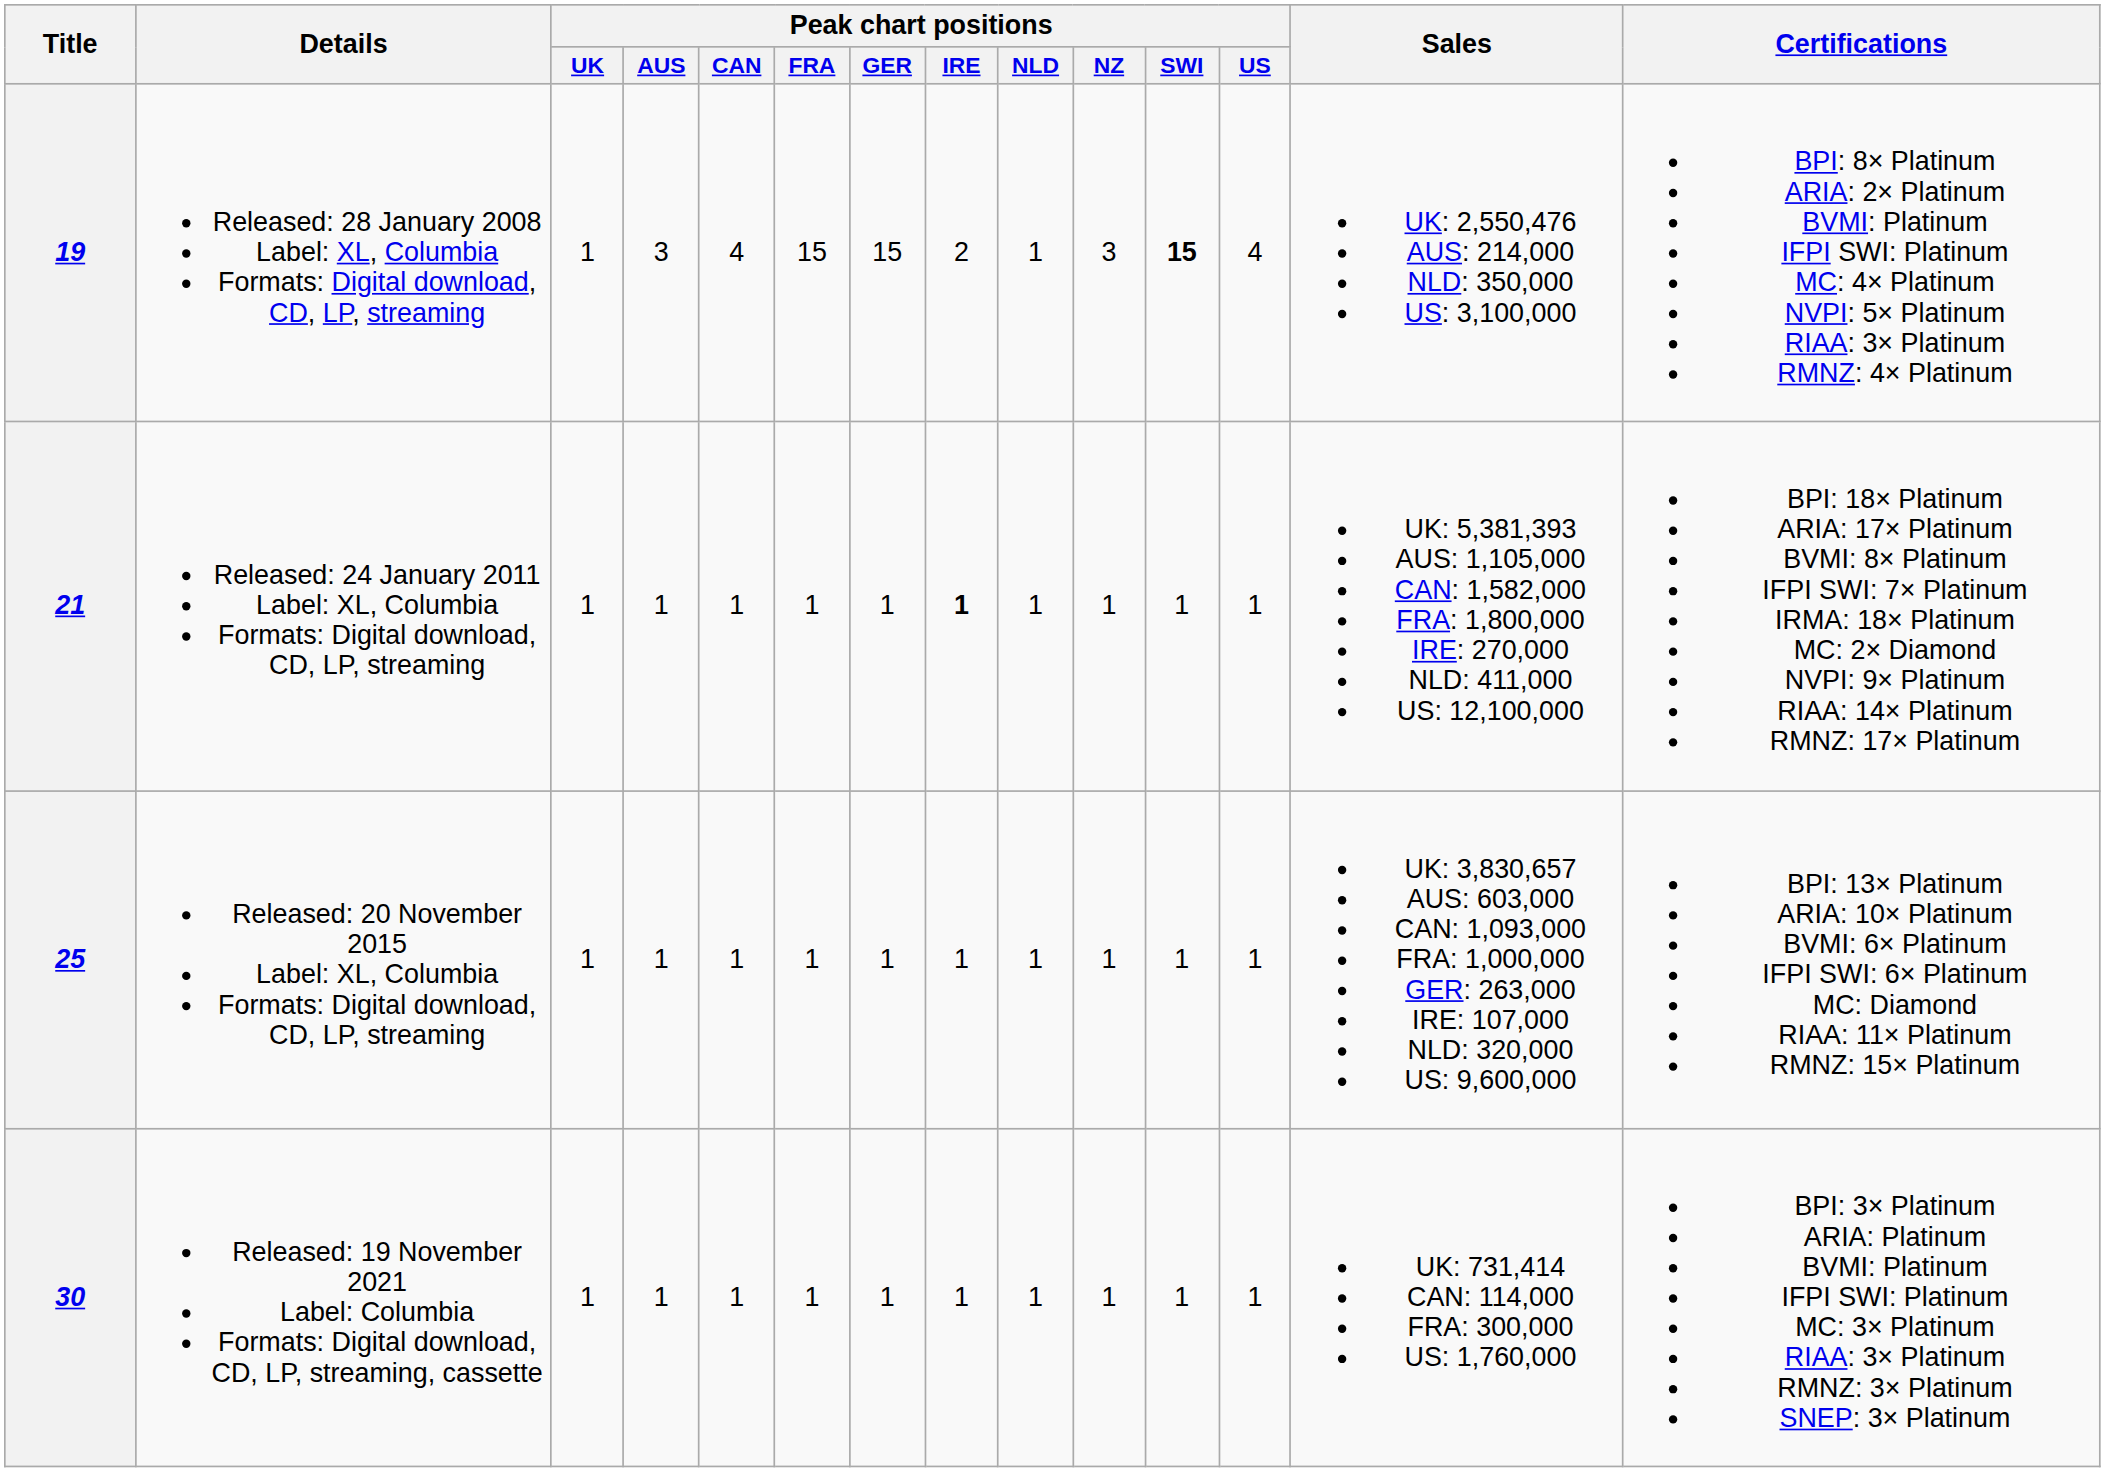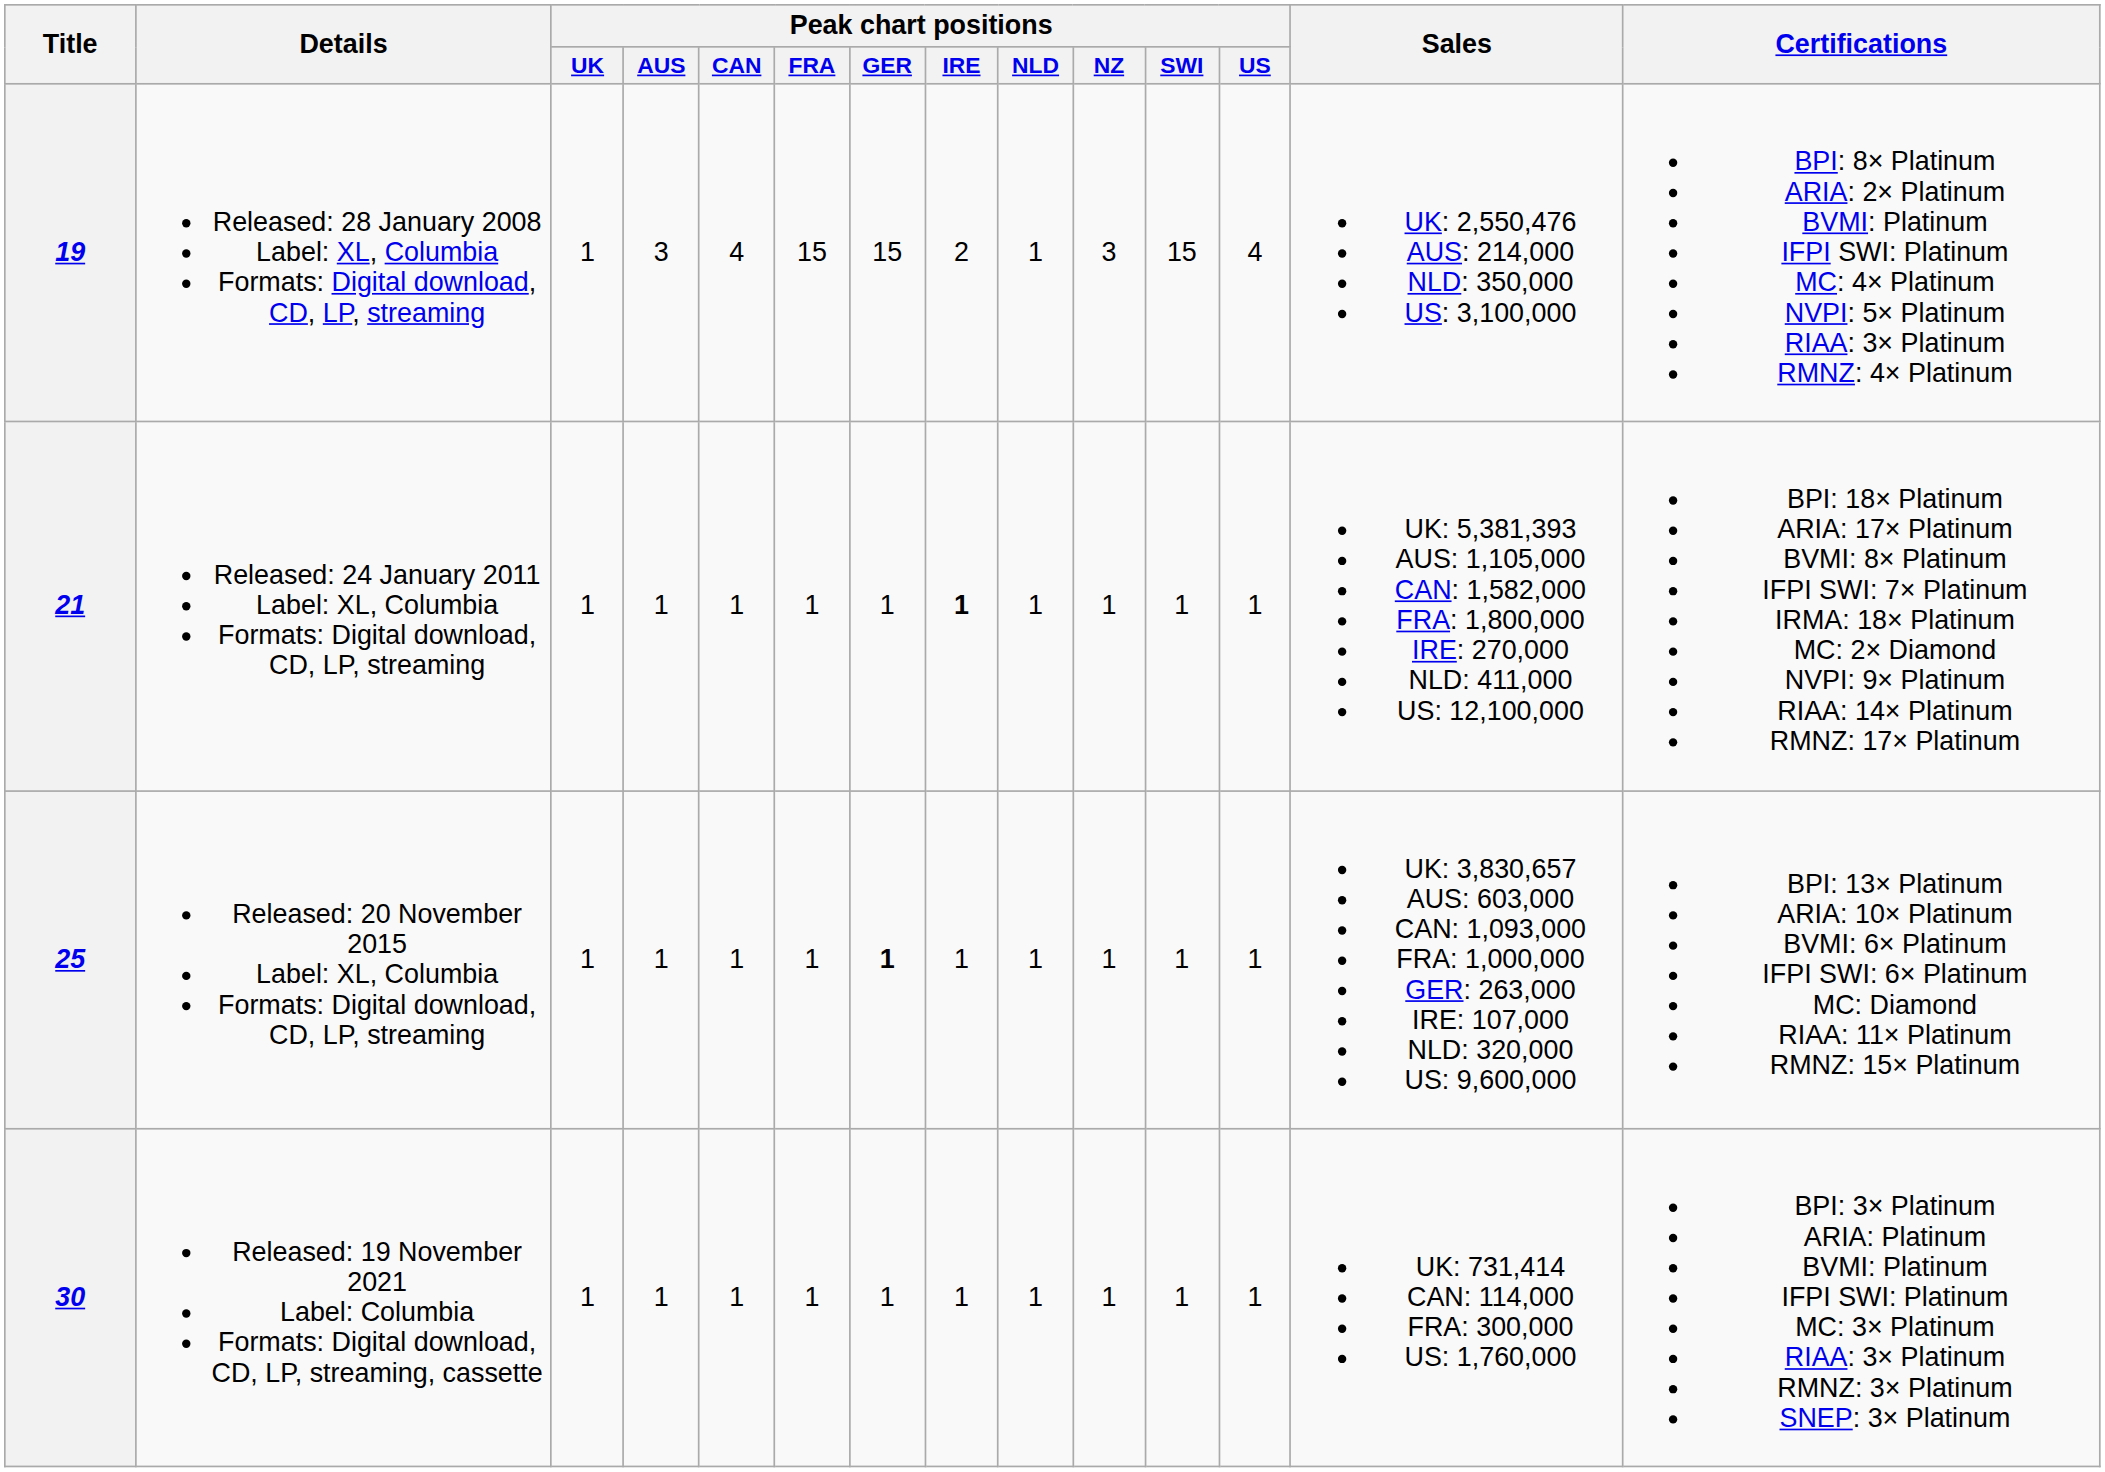(1182, 252) bold -> (1182, 252) normal
(887, 959) normal -> (887, 959) bold
